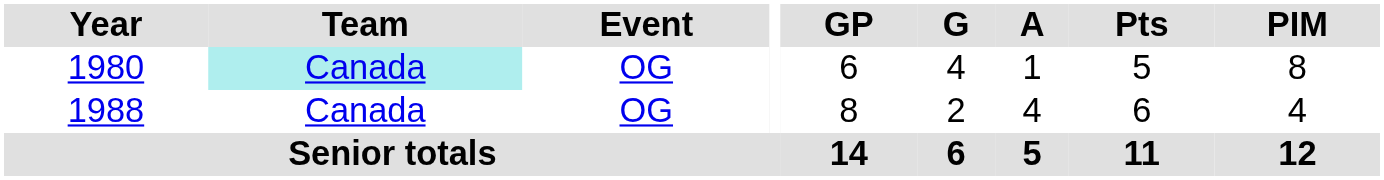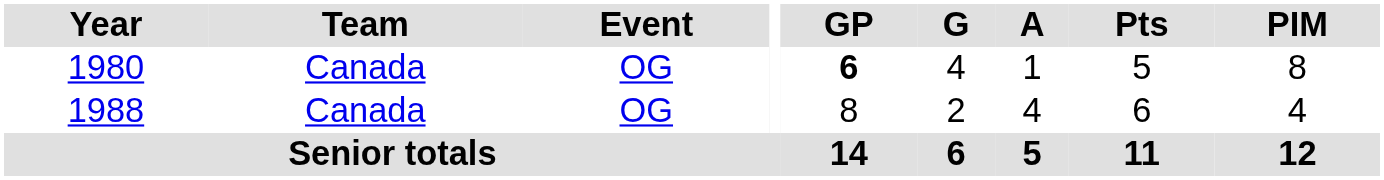(365, 67) paleturquoise background -> (365, 67) no background
(849, 67) normal -> (849, 67) bold
